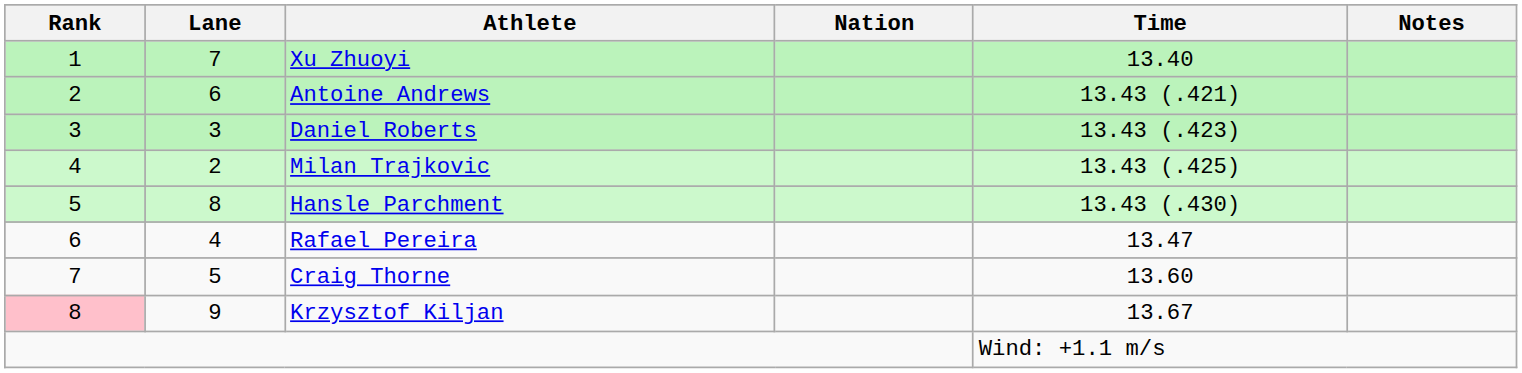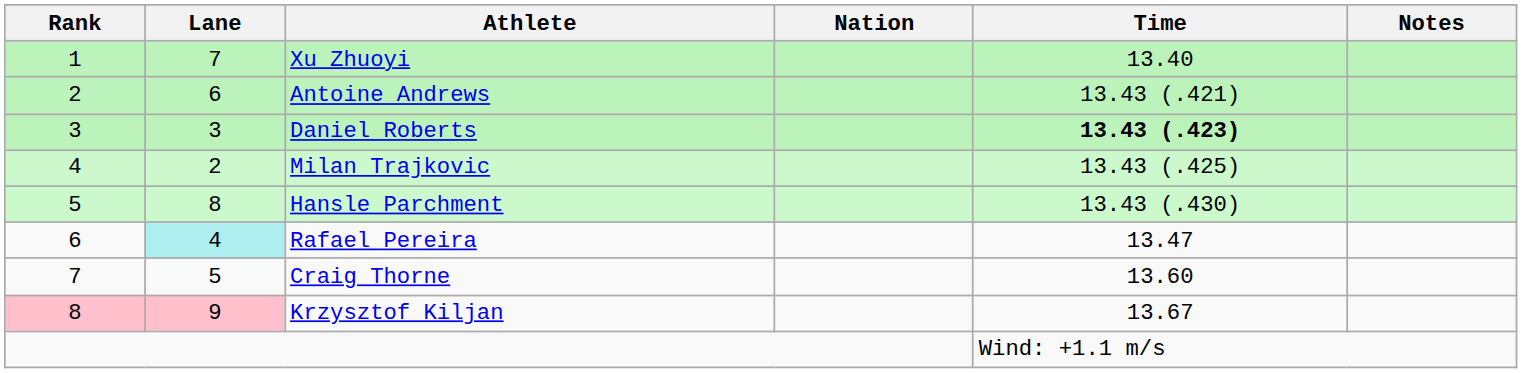(1160, 132) normal -> (1160, 132) bold
(215, 240) no background -> (215, 240) paleturquoise background
(215, 313) no background -> (215, 313) pink background
